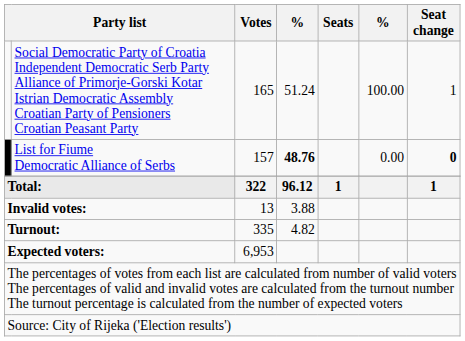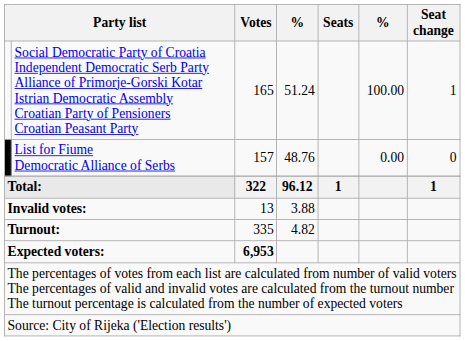(299, 157) bold -> (299, 157) normal
(453, 157) bold -> (453, 157) normal
(258, 251) normal -> (258, 251) bold
